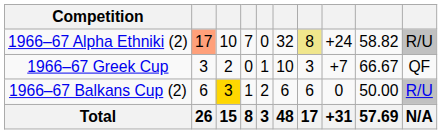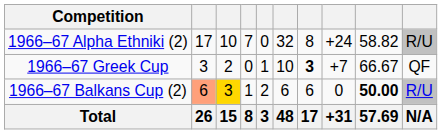(204, 41) lightsalmon background -> (204, 41) no background
(310, 41) khaki background -> (310, 41) no background
(310, 66) normal -> (310, 66) bold
(204, 91) no background -> (204, 91) lightsalmon background
(379, 91) normal -> (379, 91) bold
